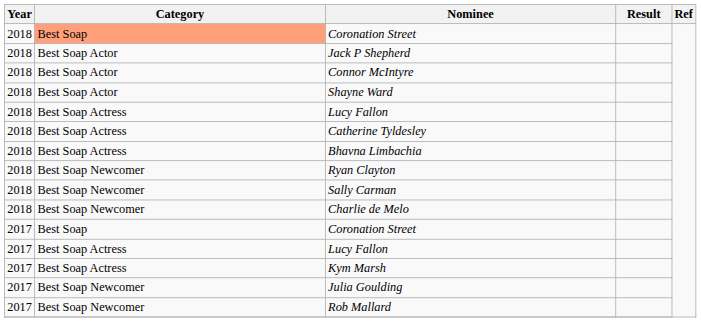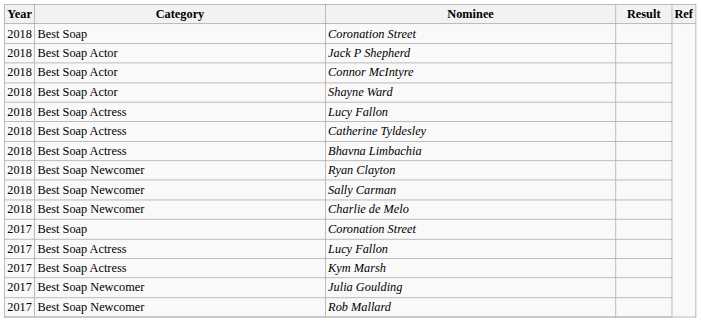(62, 33) lightsalmon background -> (62, 33) no background
